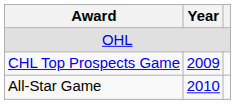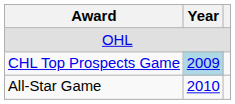(203, 63) no background -> (203, 63) lightblue background
